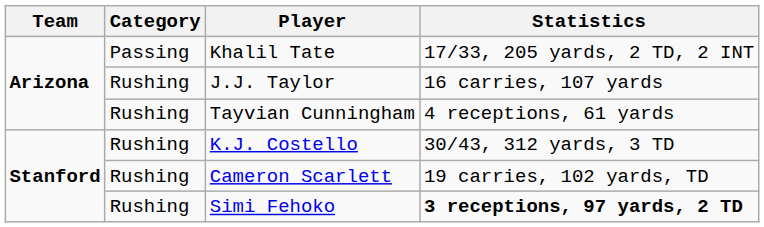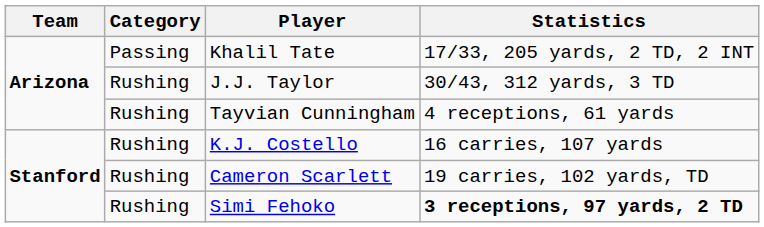(543, 83) 16 carries, 107 yards -> (549, 83) 30/43, 312 yards, 3 TD
(549, 145) 30/43, 312 yards, 3 TD -> (543, 145) 16 carries, 107 yards
